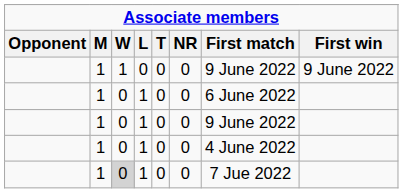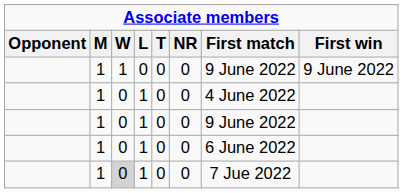(250, 95) 6 June 2022 -> (250, 95) 4 June 2022
(250, 148) 4 June 2022 -> (250, 148) 6 June 2022
